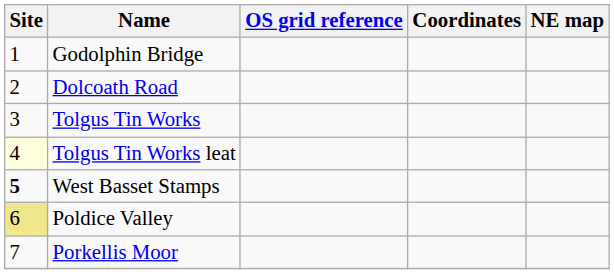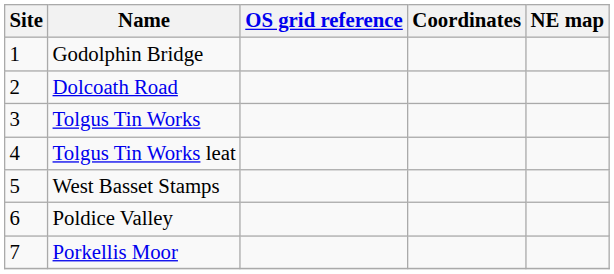(15, 152) lightyellow background -> (15, 152) no background
(15, 185) bold -> (15, 185) normal
(15, 218) khaki background -> (15, 218) no background
